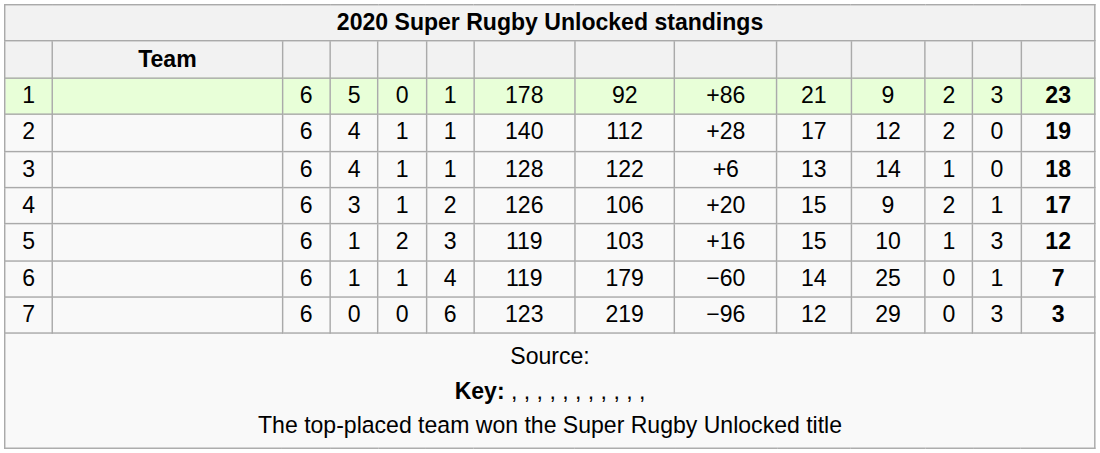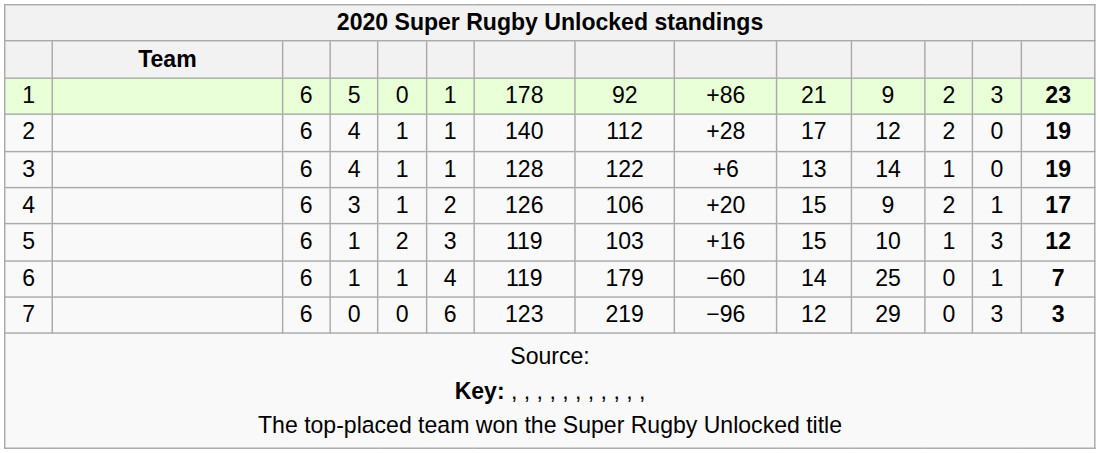(1058, 168) 18 -> (1058, 168) 19
